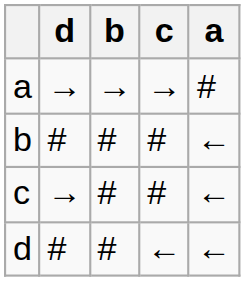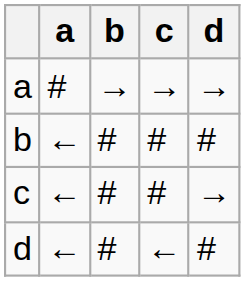columns swapped: (214, 31) <-> (65, 31)
